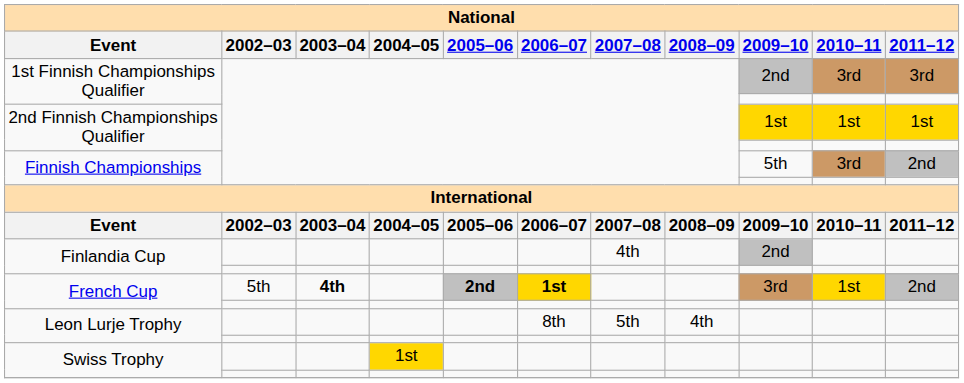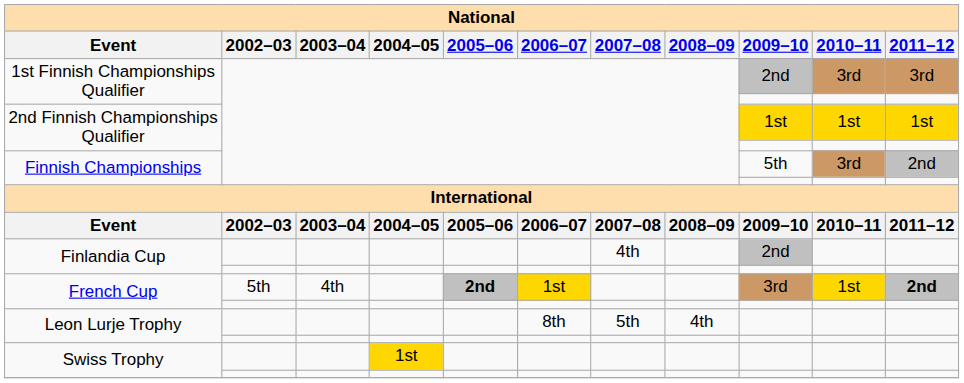(332, 286) bold -> (332, 286) normal
(554, 286) bold -> (554, 286) normal
(922, 286) normal -> (922, 286) bold
